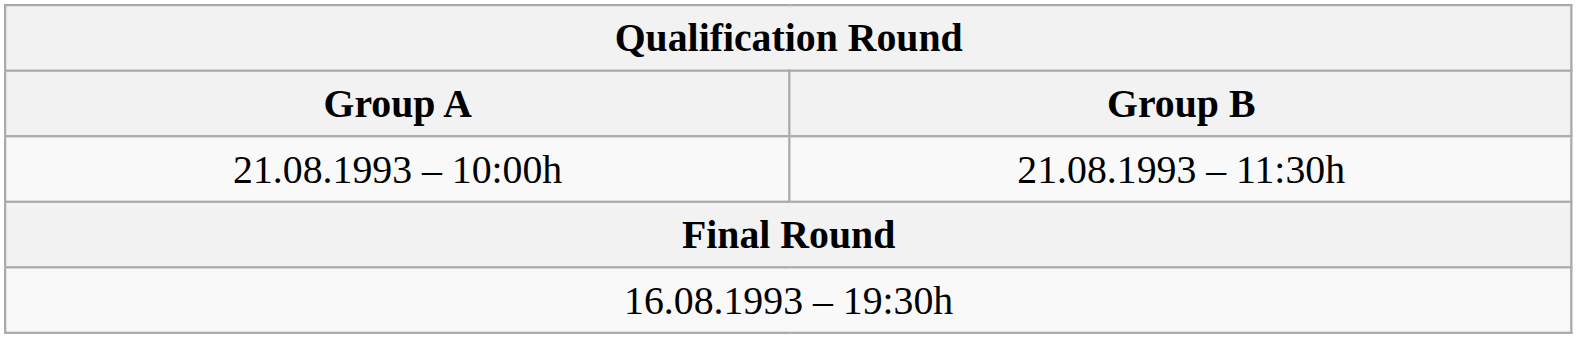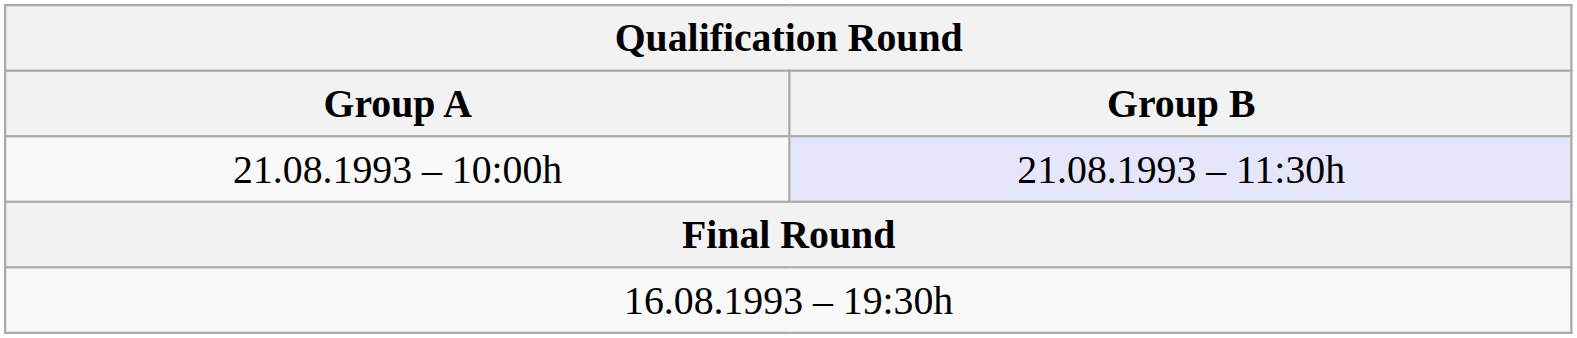(1181, 168) no background -> (1181, 168) lavender background
